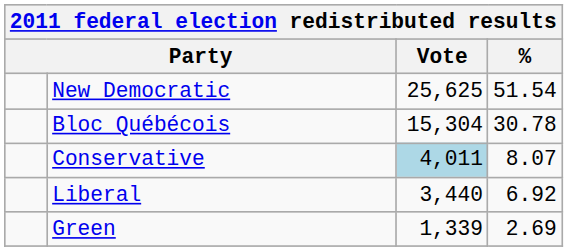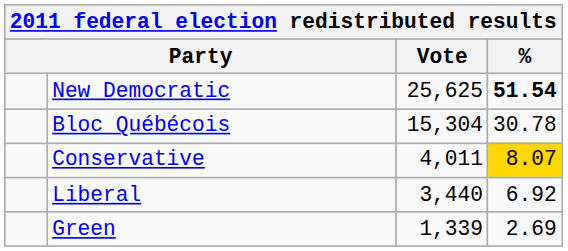(525, 91) normal -> (525, 91) bold
(451, 160) lightblue background -> (451, 160) no background
(531, 160) no background -> (531, 160) gold background
